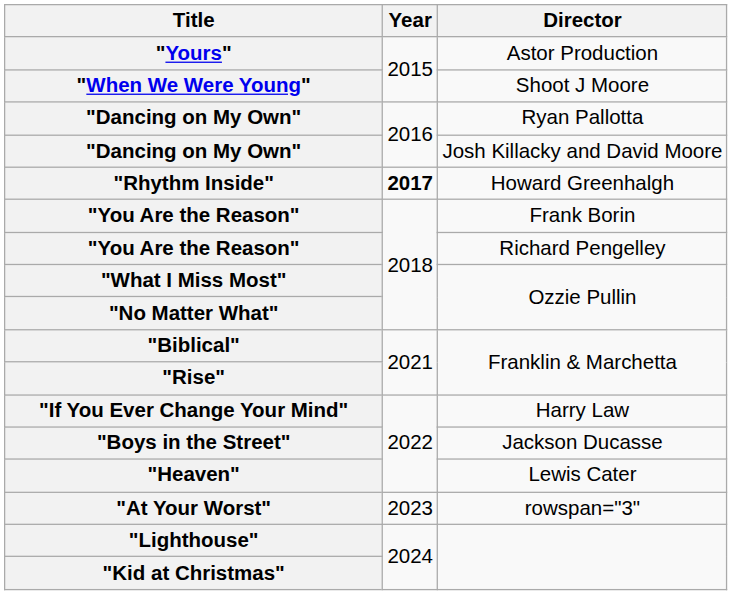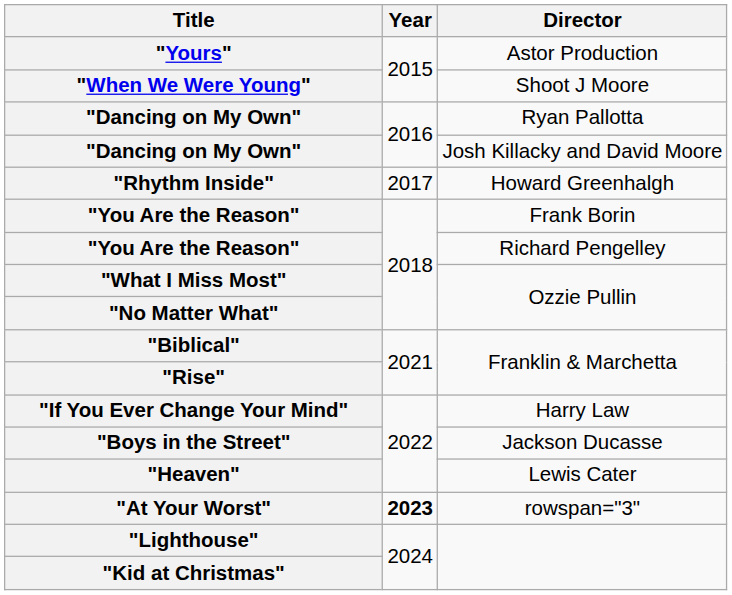(410, 183) bold -> (410, 183) normal
(410, 507) normal -> (410, 507) bold
